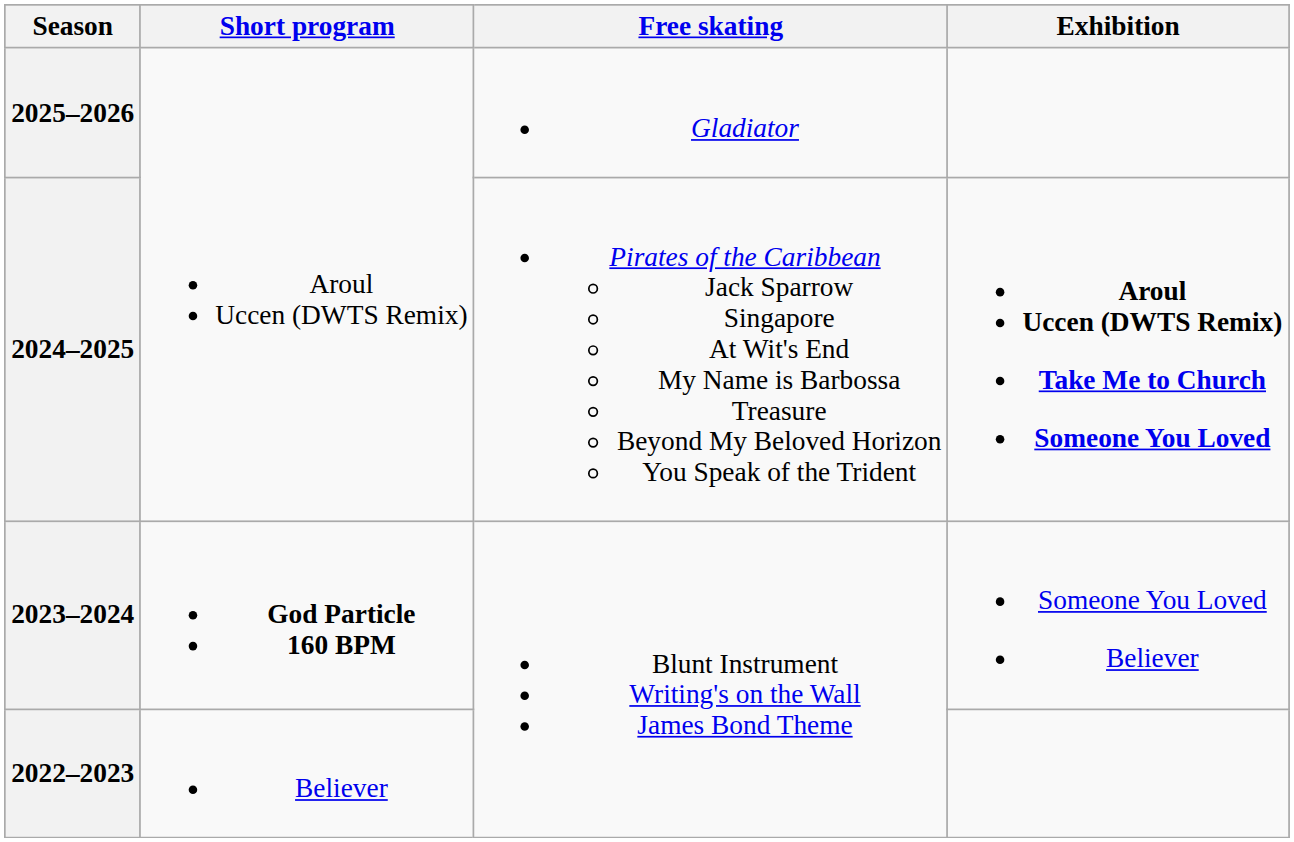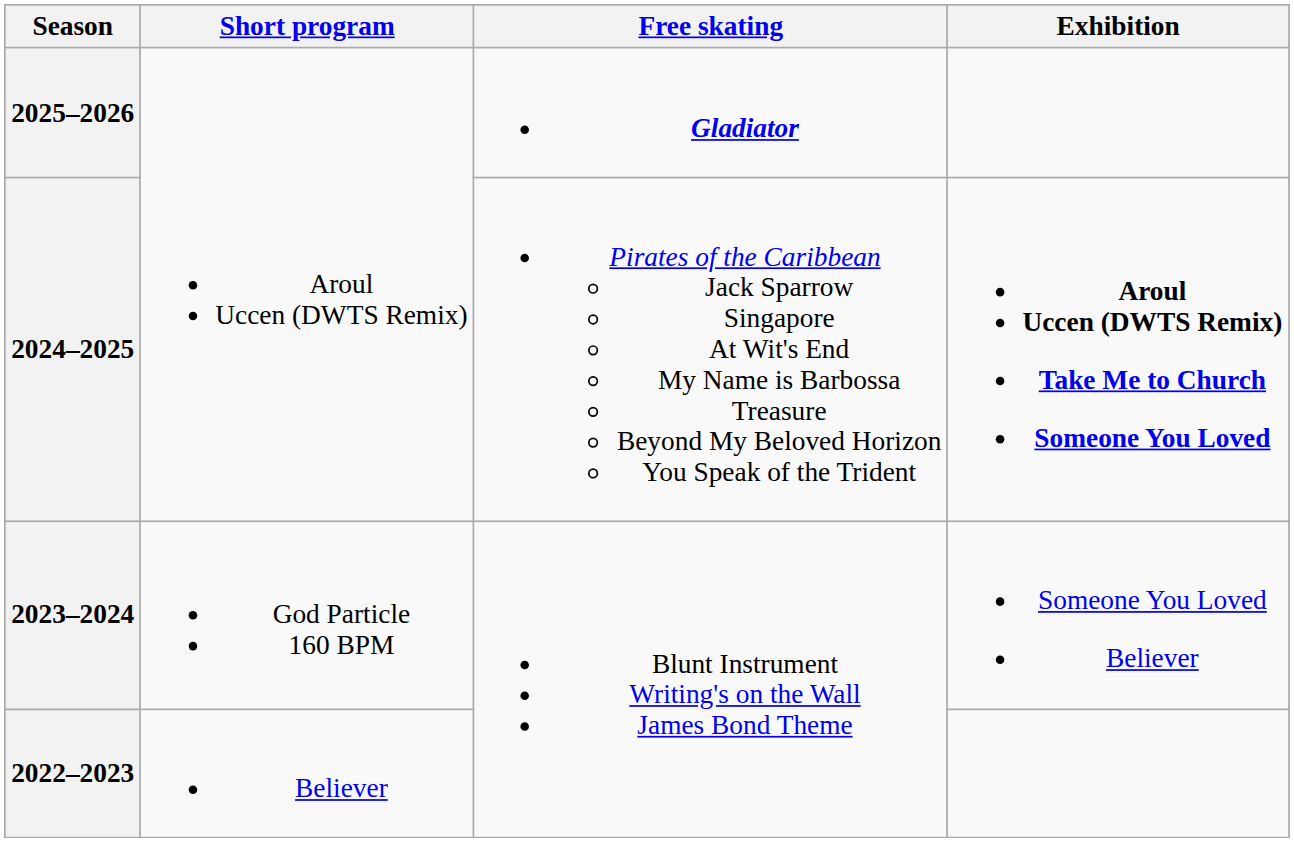(711, 128) normal -> (711, 128) bold
(307, 630) bold -> (307, 630) normal
